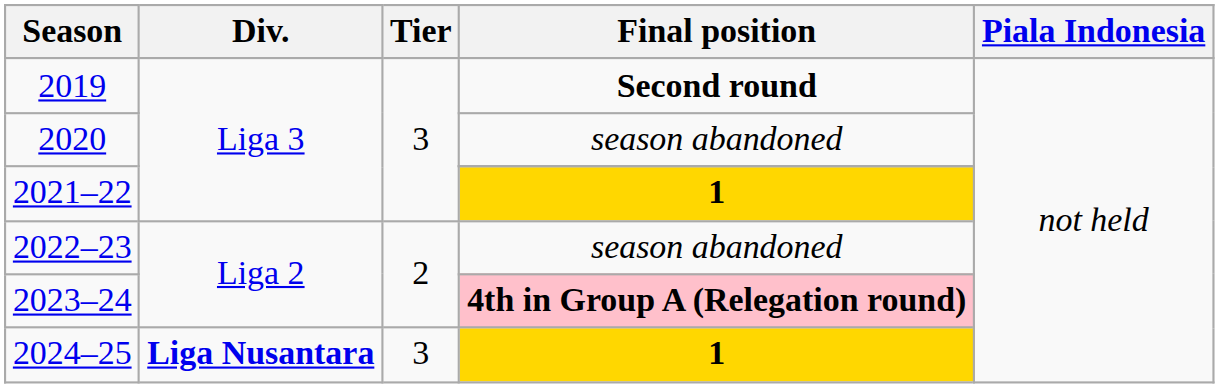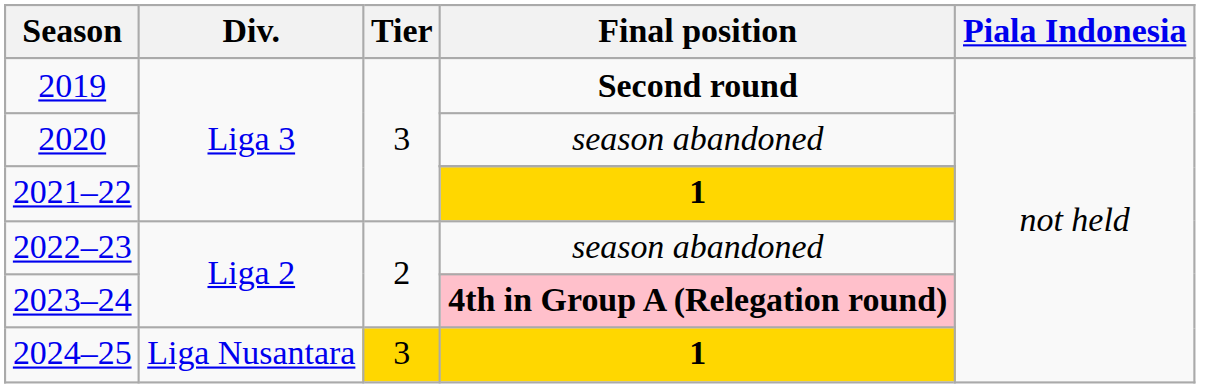(261, 354) bold -> (251, 354) normal
(421, 354) no background -> (402, 354) gold background
